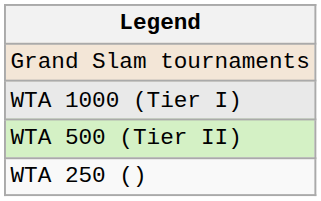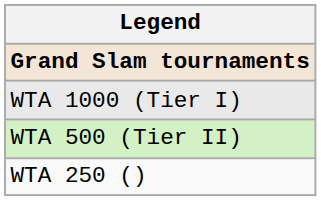(160, 62) normal -> (160, 62) bold
